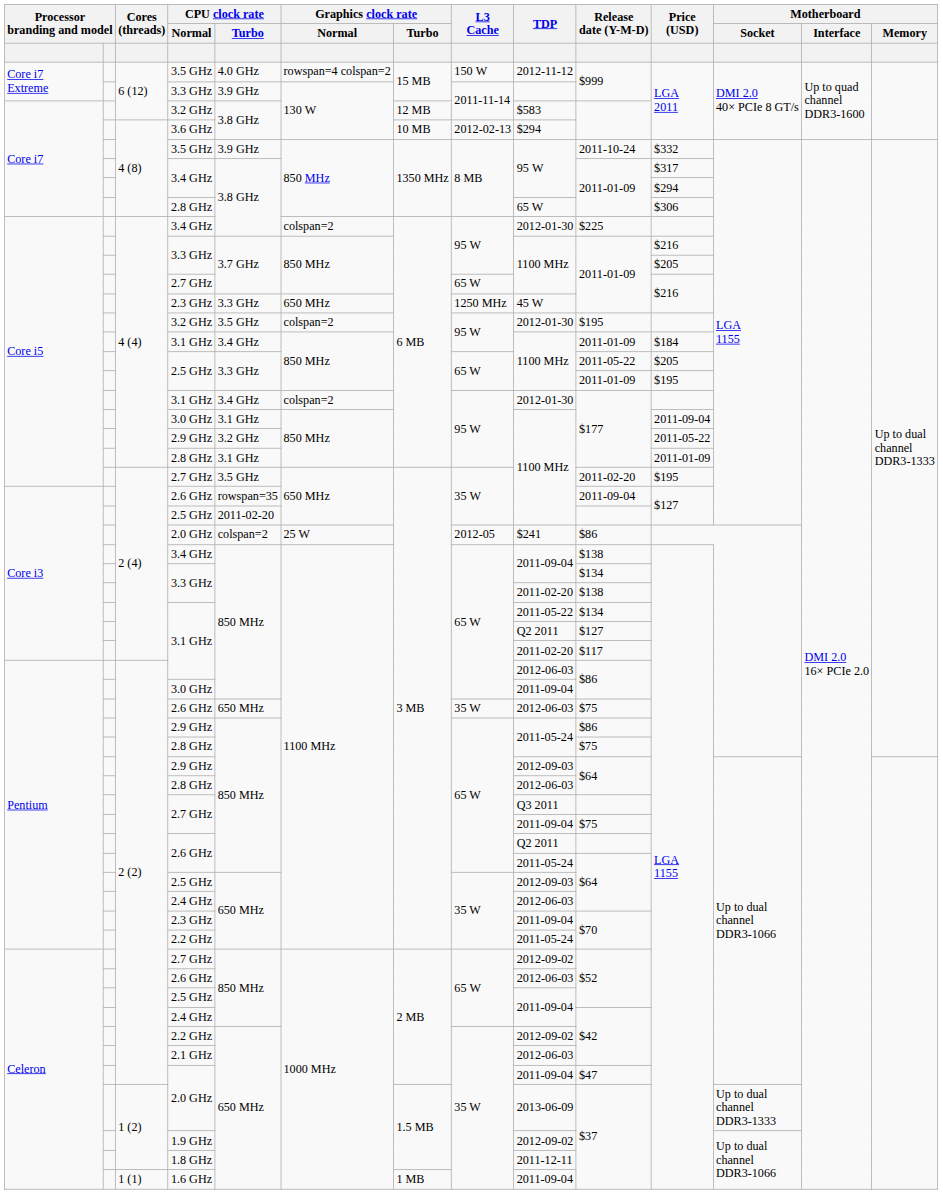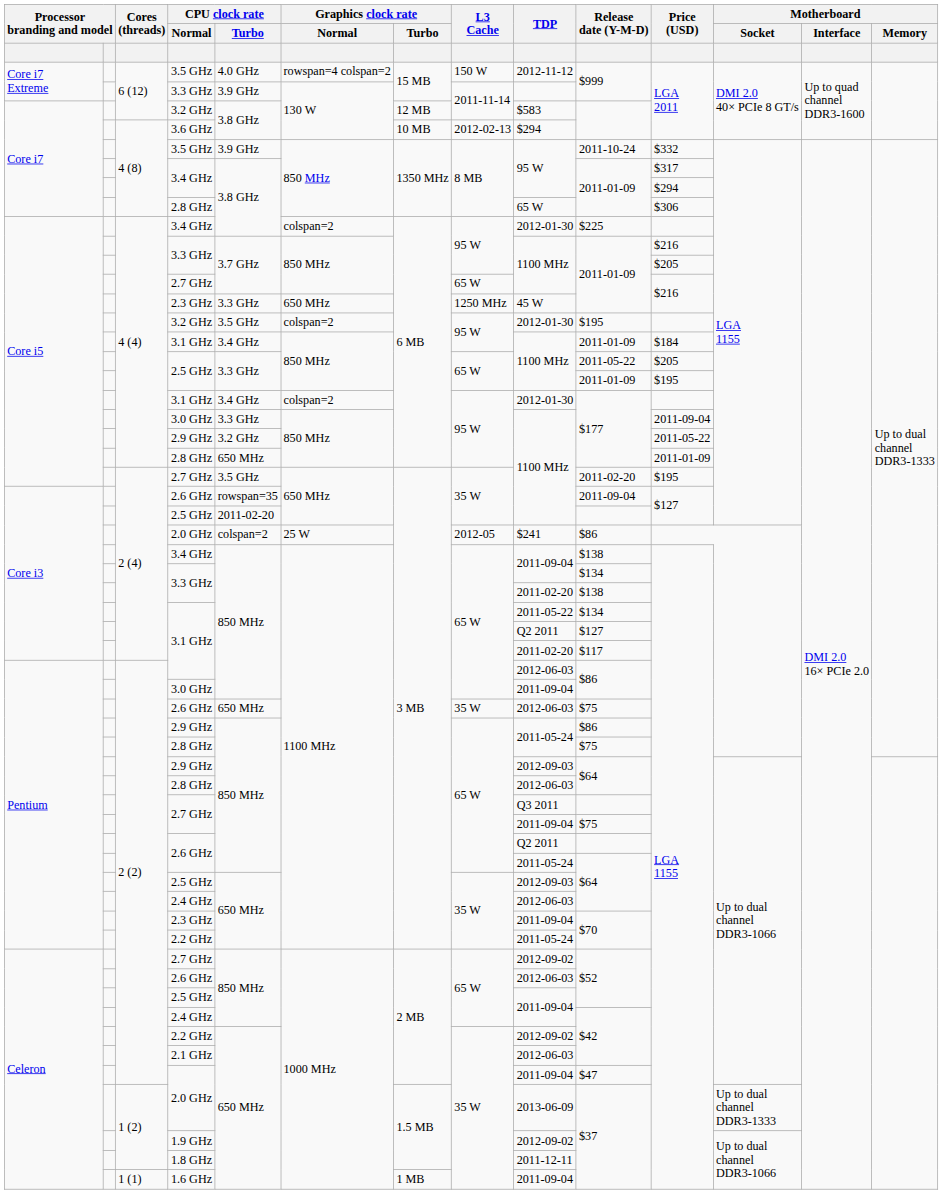(238, 419) 3.1 GHz -> (238, 419) 3.3 GHz
(238, 457) 3.1 GHz -> (241, 457) 650 MHz
